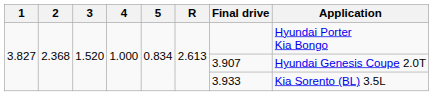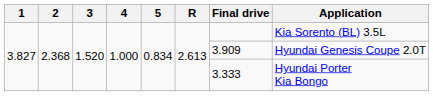(313, 38) Hyundai Porter Kia Bongo -> (330, 31) Kia Sorento (BL) 3.5L
(226, 63) 3.907 -> (226, 50) 3.909
(226, 81) 3.933 -> (226, 74) 3.333
(330, 81) Kia Sorento (BL) 3.5L -> (313, 74) Hyundai Porter Kia Bongo
